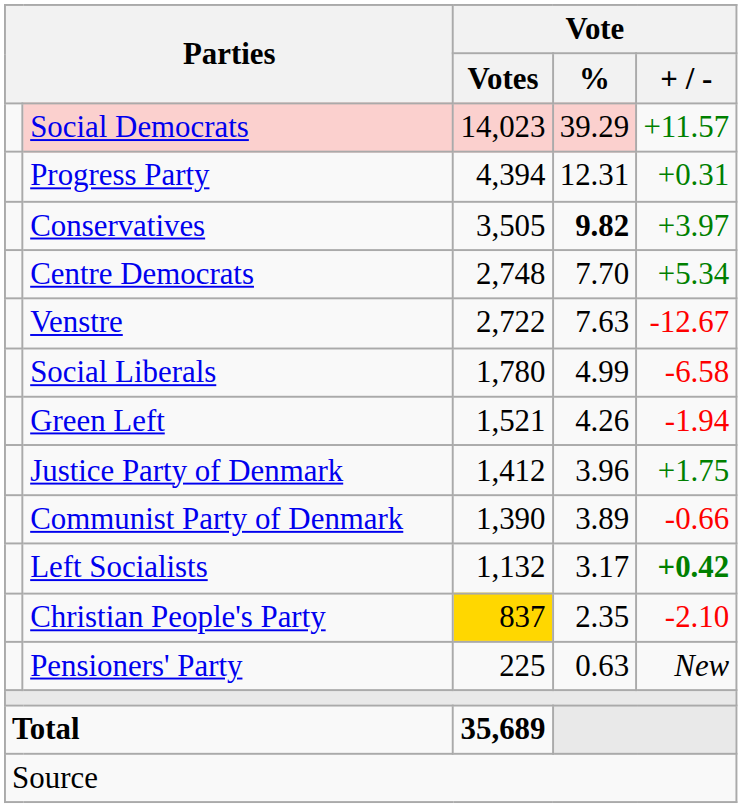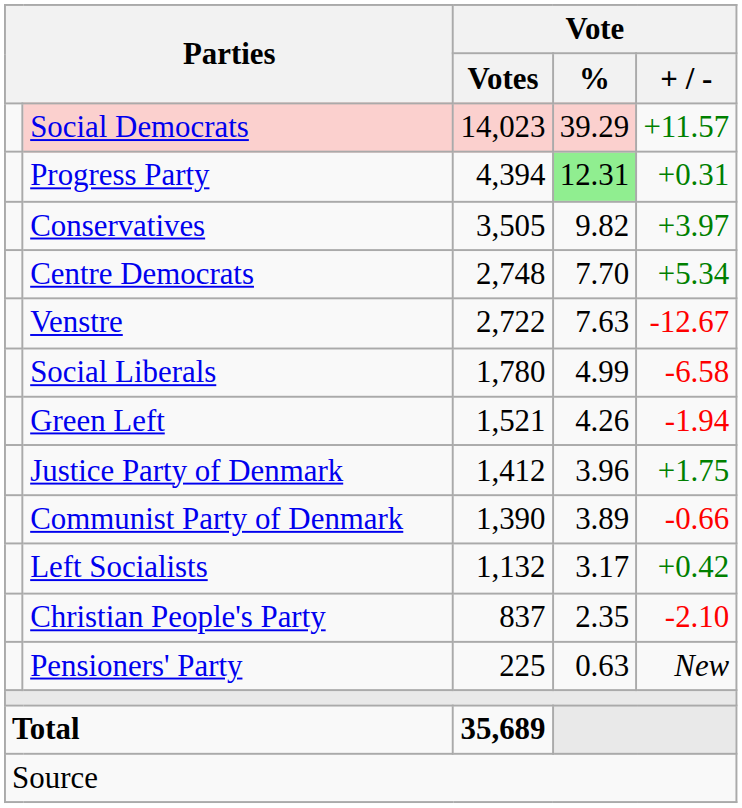(594, 175) no background -> (594, 175) lightgreen background
(602, 224) bold -> (602, 224) normal
(693, 567) bold -> (693, 567) normal
(522, 616) gold background -> (522, 616) no background
